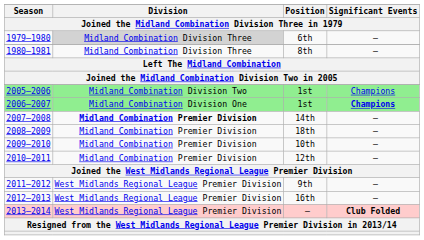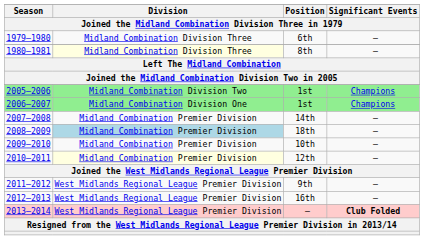(168, 38) lightgrey background -> (168, 38) no background
(168, 51) no background -> (168, 51) lightyellow background
(373, 104) bold -> (373, 104) normal
(168, 118) bold -> (168, 118) normal
(168, 131) no background -> (168, 131) lightblue background
(168, 158) no background -> (168, 158) lightyellow background
